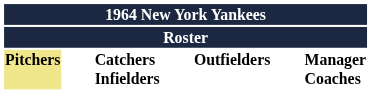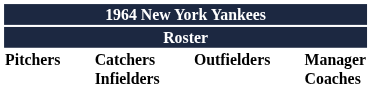(33, 60) khaki background -> (33, 60) no background
